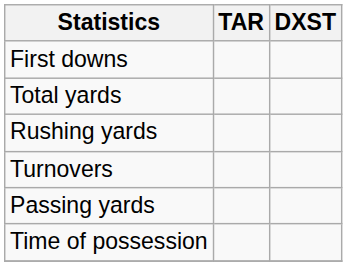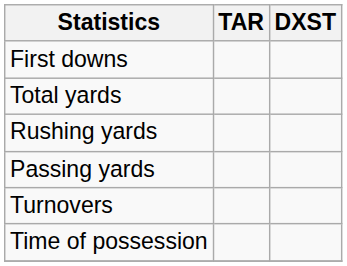rows swapped: (82, 205) <-> (61, 168)
